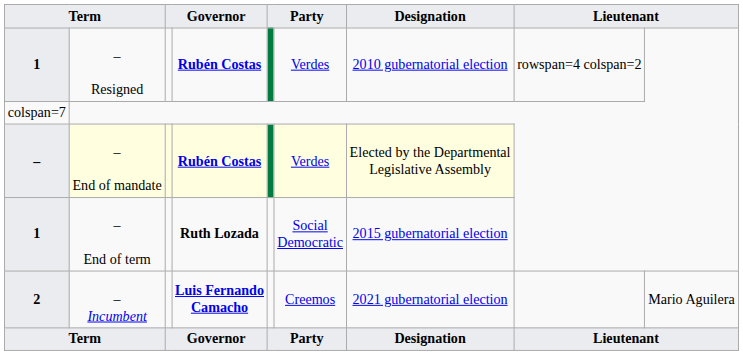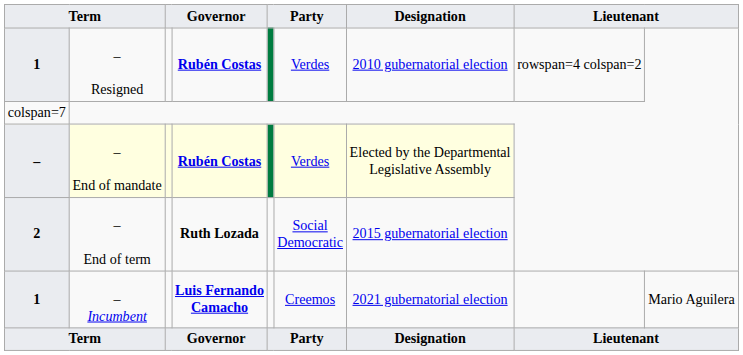(37, 234) 1 -> (37, 234) 2
(37, 299) 2 -> (37, 299) 1
